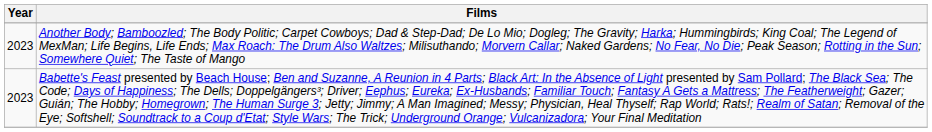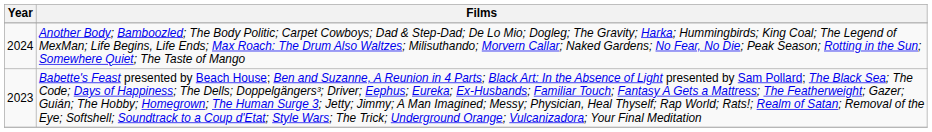(20, 45) 2023 -> (20, 45) 2024
